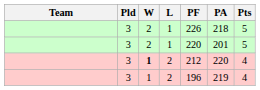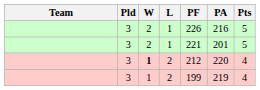(221, 28) 218 -> (221, 28) 216
(194, 45) 220 -> (194, 45) 221
(194, 77) 196 -> (194, 77) 199
